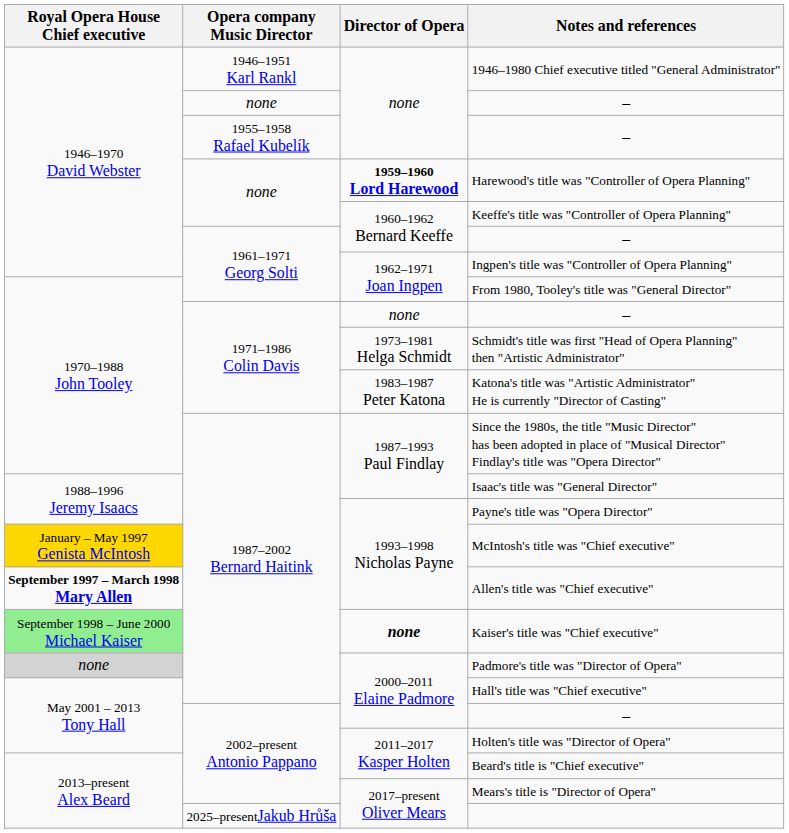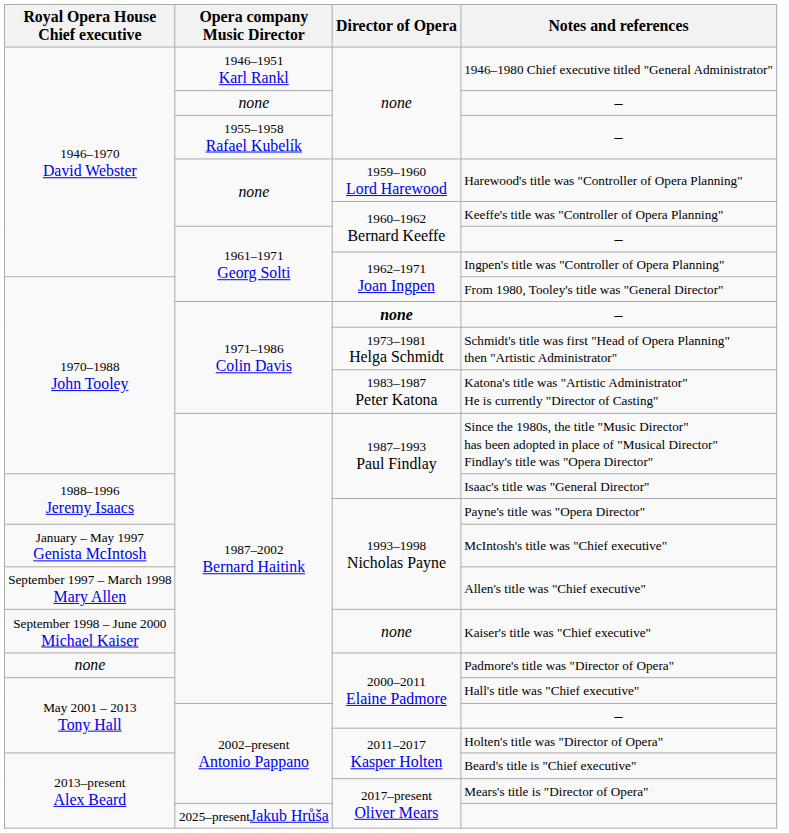(404, 179) bold -> (396, 180) normal
(404, 314) normal -> (396, 314) bold
(94, 546) gold background -> (90, 546) no background
(94, 588) bold -> (90, 589) normal
(94, 632) lightgreen background -> (90, 632) no background
(404, 631) bold -> (396, 631) normal
(94, 665) lightgrey background -> (90, 665) no background
